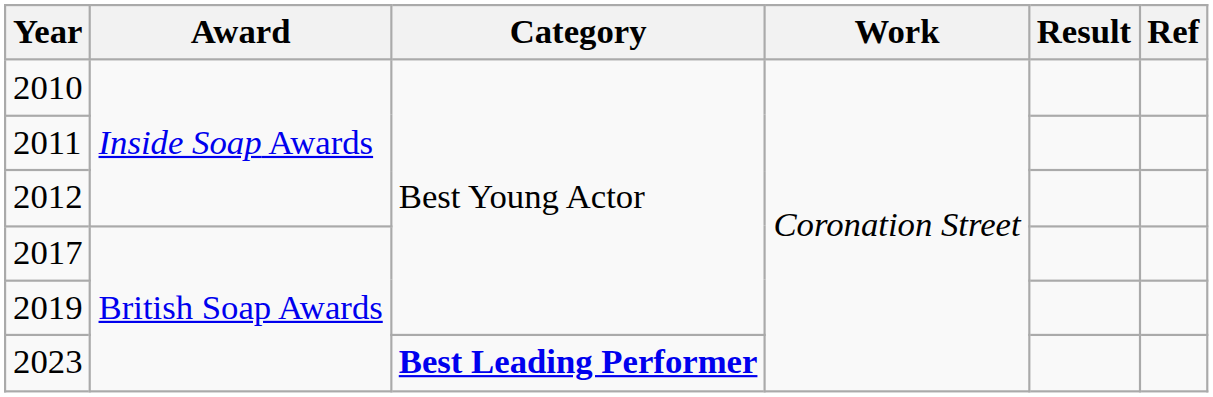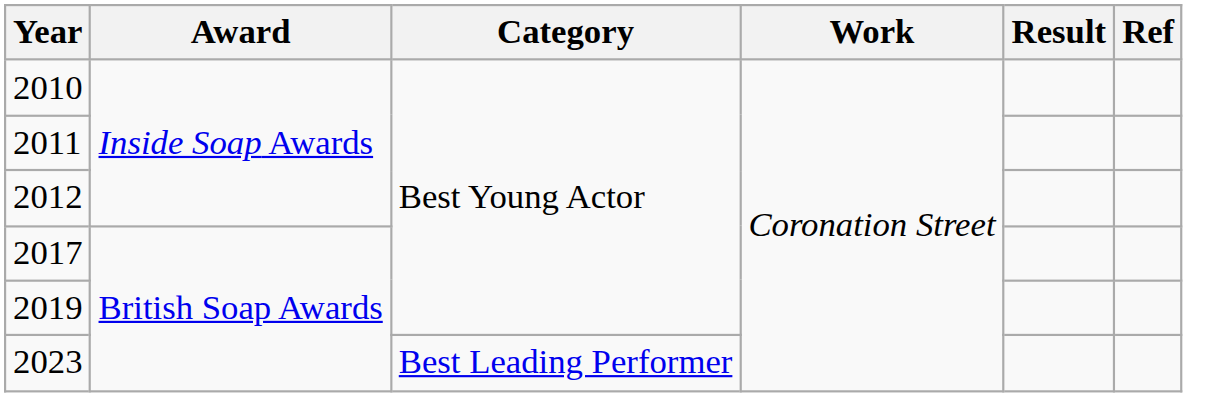(578, 362) bold -> (566, 362) normal
